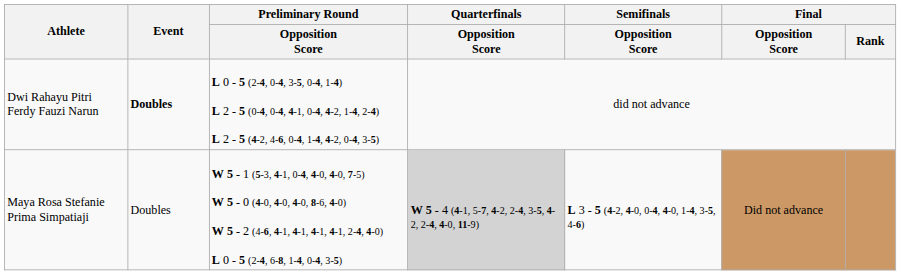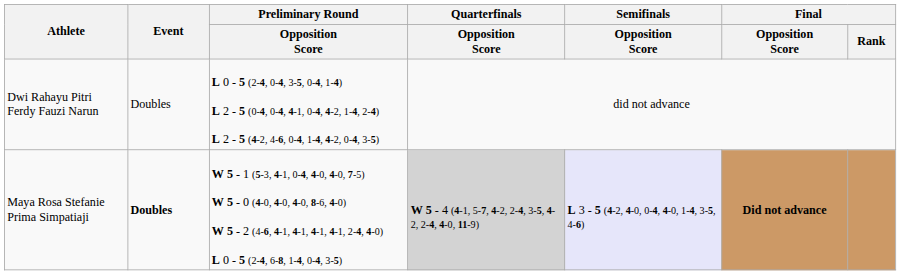(151, 104) bold -> (151, 104) normal
(151, 210) normal -> (151, 210) bold
(642, 217) no background -> (642, 217) lavender background
(784, 210) normal -> (785, 210) bold
